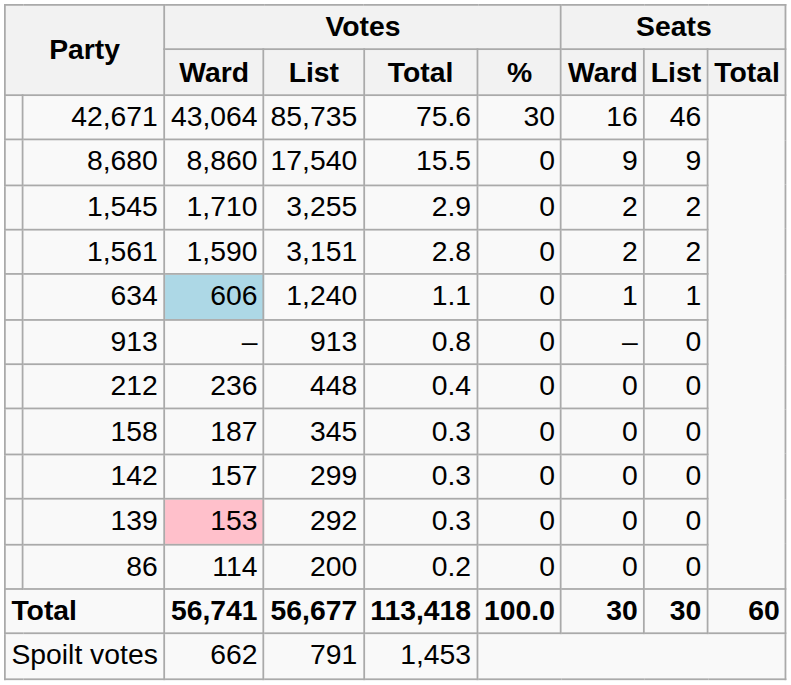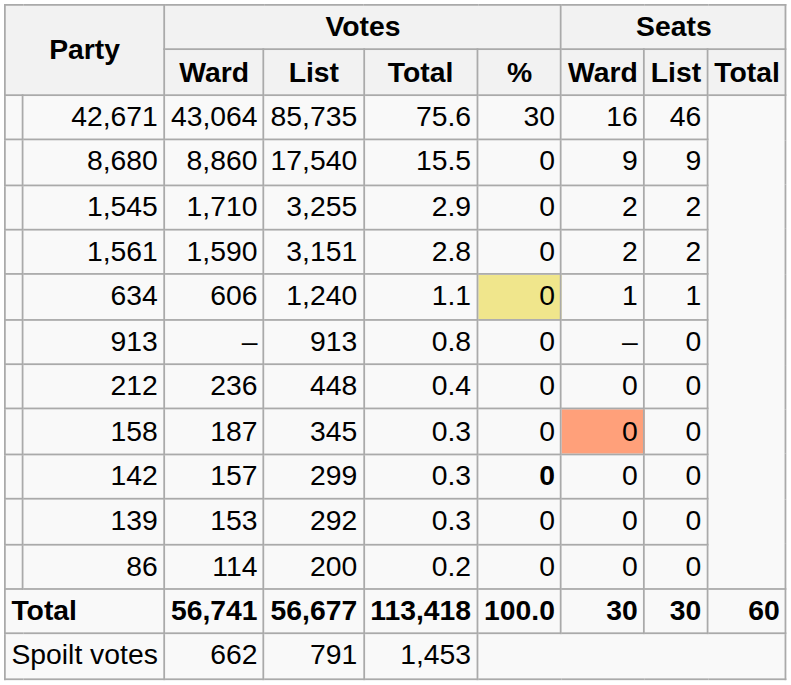(234, 296) lightblue background -> (234, 296) no background
(547, 296) no background -> (547, 296) khaki background
(630, 431) no background -> (630, 431) lightsalmon background
(547, 476) normal -> (547, 476) bold
(234, 521) pink background -> (234, 521) no background
